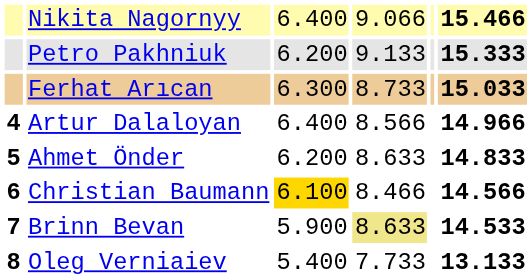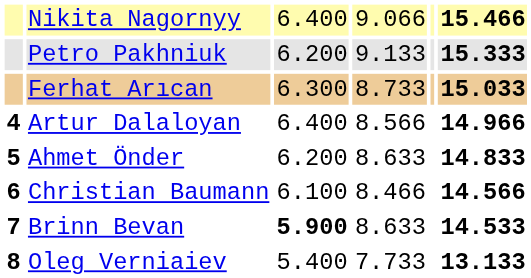(312, 193) gold background -> (312, 193) no background
(312, 228) normal -> (312, 228) bold
(390, 228) khaki background -> (390, 228) no background
